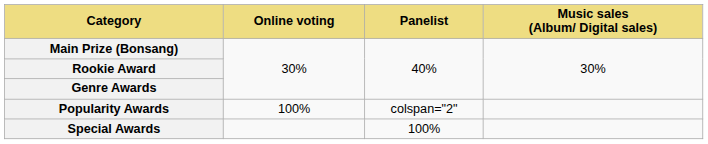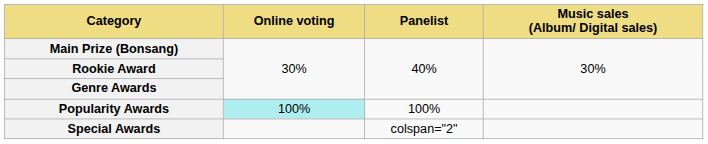(294, 108) no background -> (294, 108) paleturquoise background
(424, 108) colspan="2" -> (424, 108) 100%
(424, 128) 100% -> (424, 128) colspan="2"
